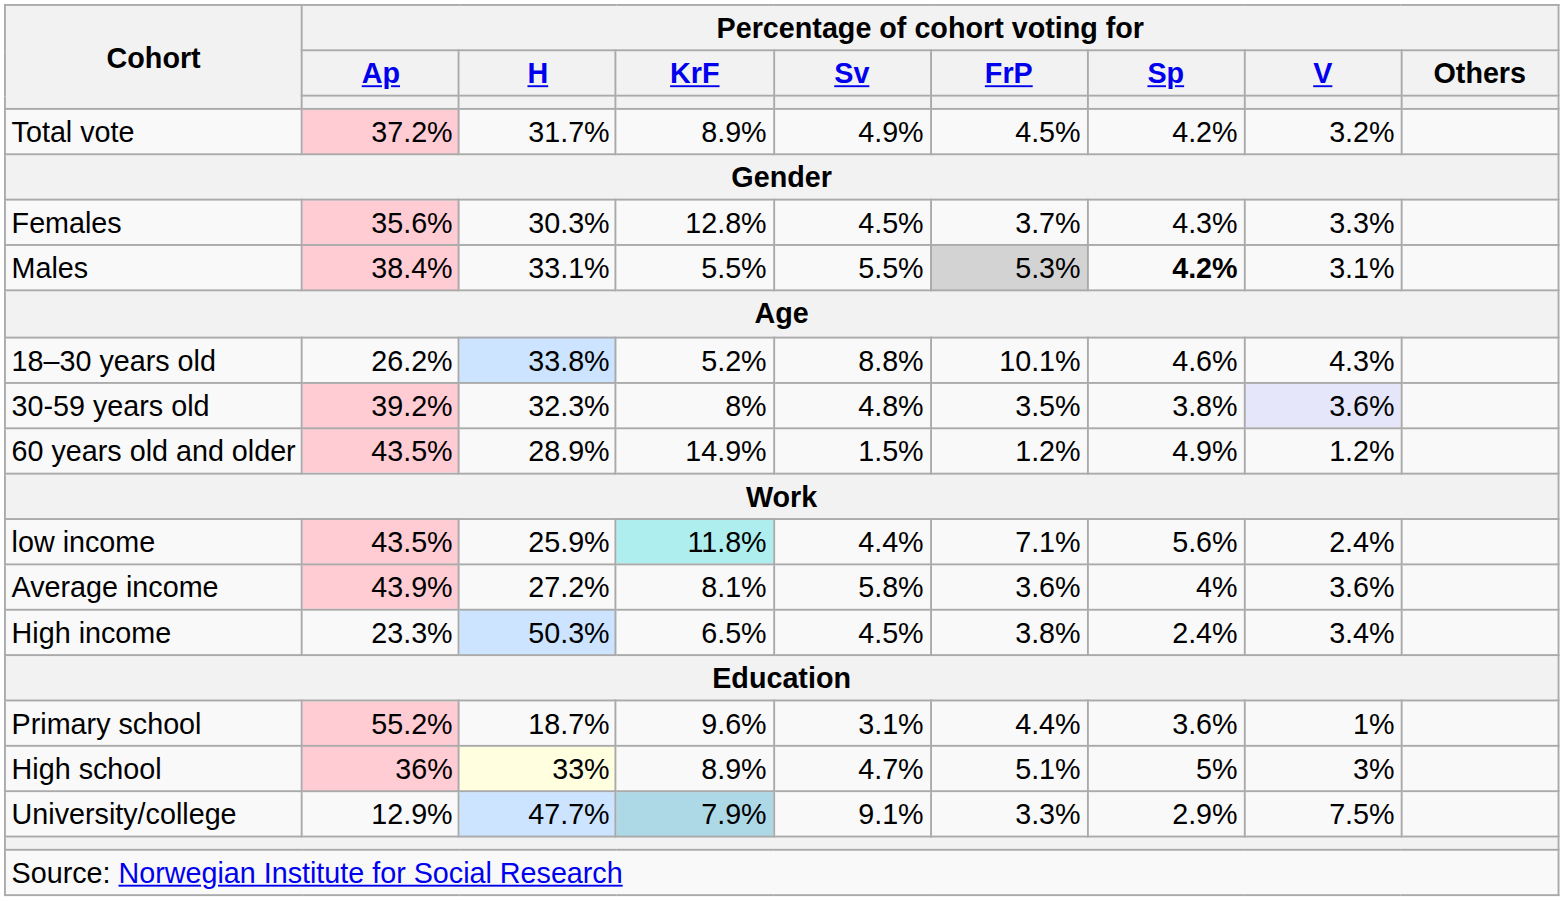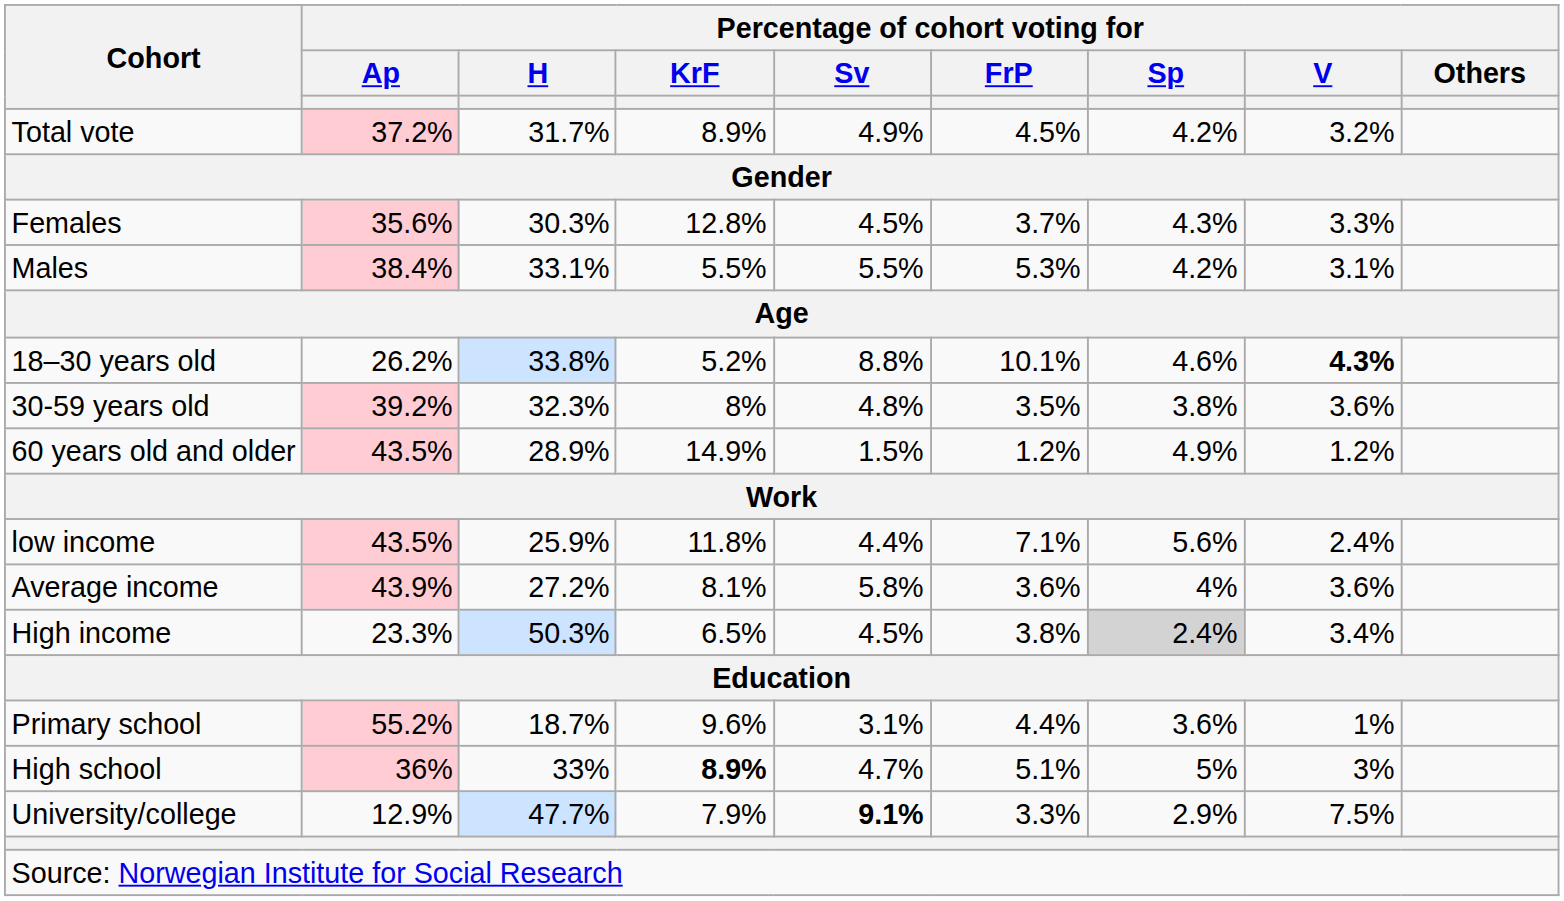(1048, 269) lightgrey background -> (1048, 269) no background
(1205, 269) bold -> (1205, 269) normal
(1362, 360) normal -> (1362, 360) bold
(1362, 405) lavender background -> (1362, 405) no background
(727, 541) paleturquoise background -> (727, 541) no background
(1205, 632) no background -> (1205, 632) lightgrey background
(581, 769) lightyellow background -> (581, 769) no background
(734, 769) normal -> (734, 769) bold
(734, 814) lightblue background -> (734, 814) no background
(891, 814) normal -> (891, 814) bold
